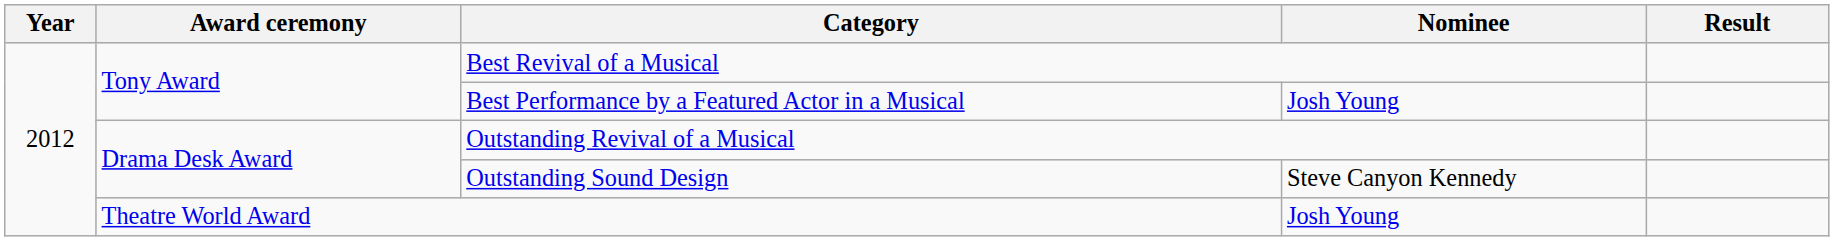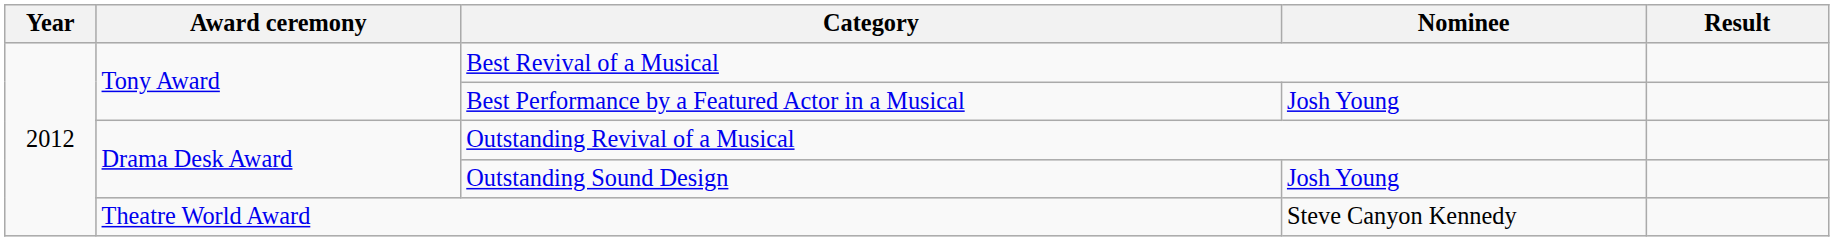(1402, 178) Steve Canyon Kennedy -> (1343, 178) Josh Young
(1343, 216) Josh Young -> (1402, 216) Steve Canyon Kennedy
